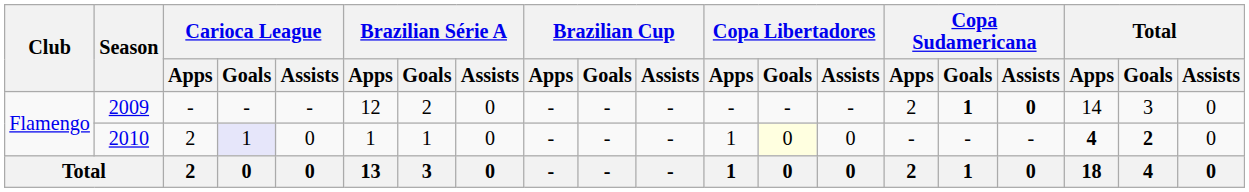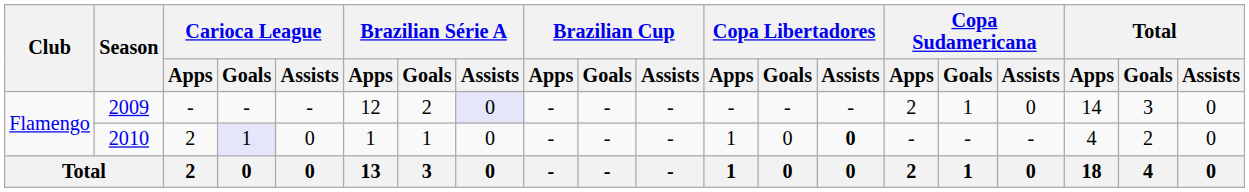(490, 107) no background -> (490, 107) lavender background
(968, 107) bold -> (968, 107) normal
(1031, 107) bold -> (1031, 107) normal
(787, 139) lightyellow background -> (787, 139) no background
(850, 139) normal -> (850, 139) bold
(1092, 139) bold -> (1092, 139) normal
(1148, 139) bold -> (1148, 139) normal
